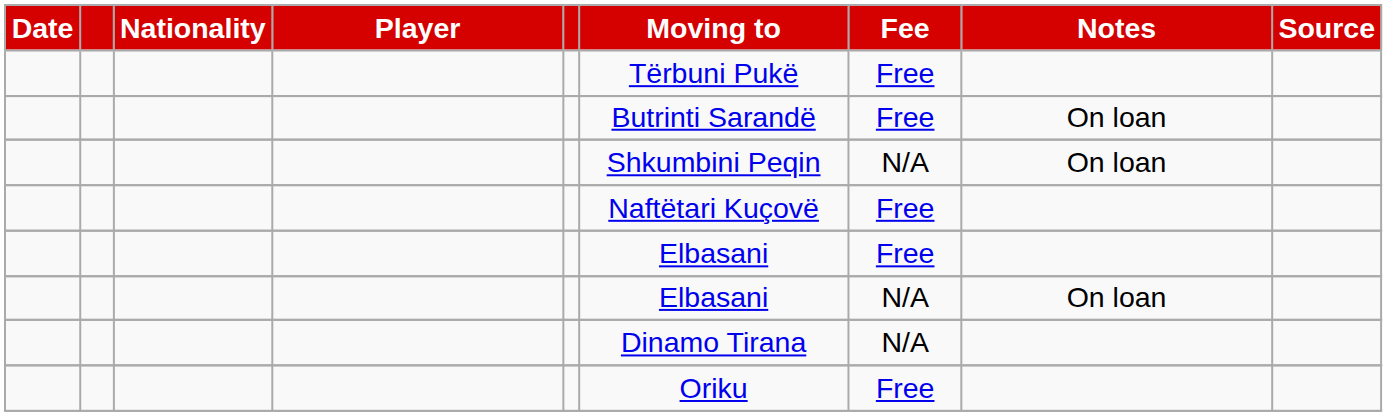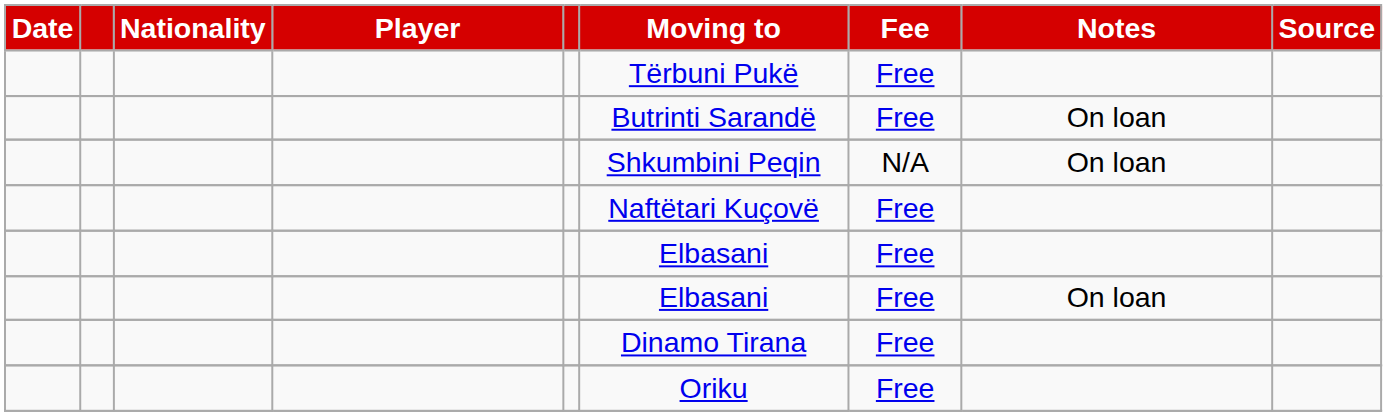(905, 298) N/A -> (905, 298) Free
(905, 343) N/A -> (905, 343) Free
